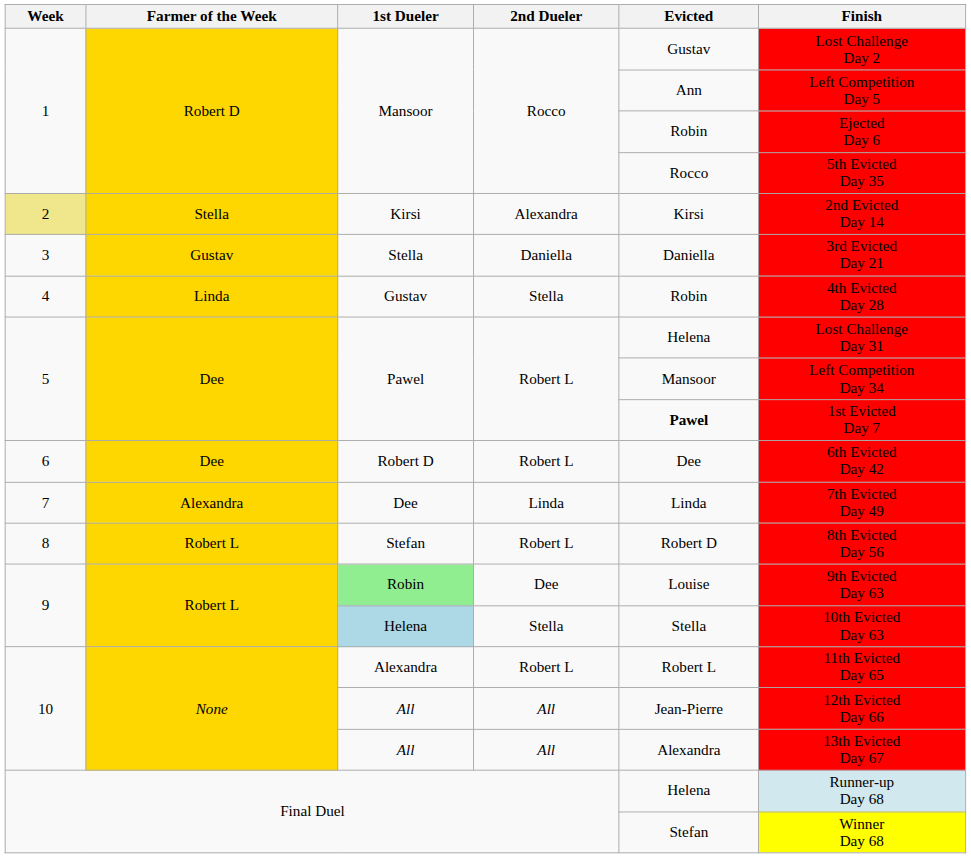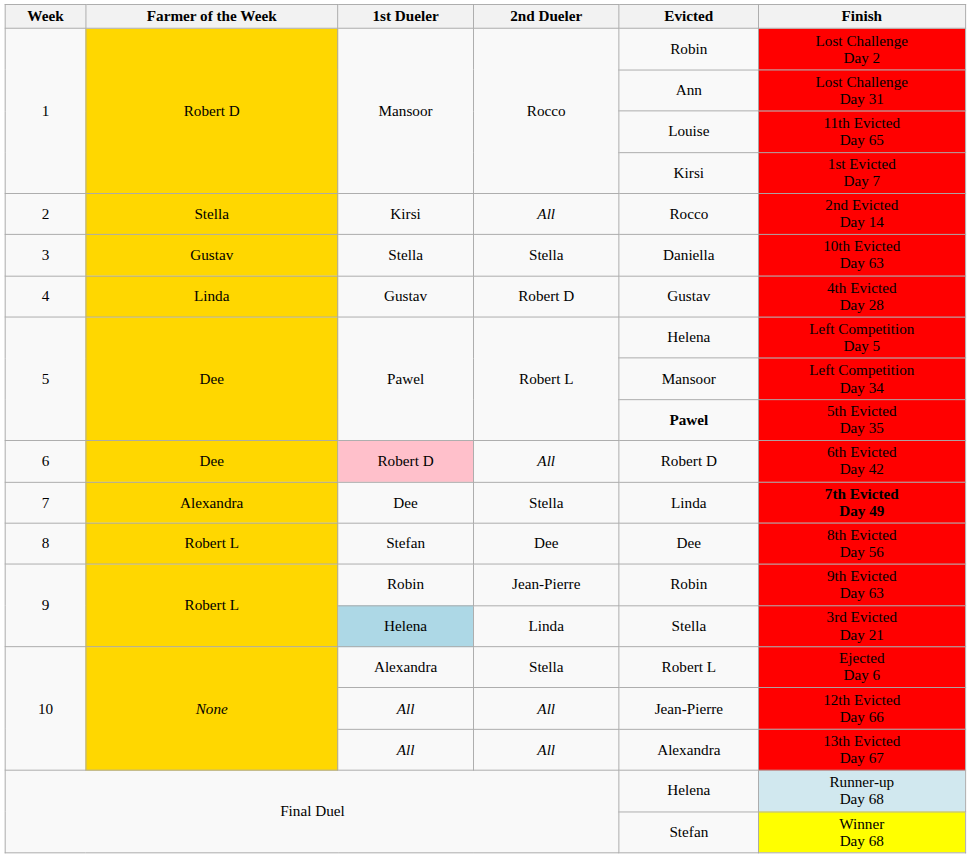(689, 49) Gustav -> (689, 49) Robin
(862, 90) Left Competition Day 5 -> (862, 90) Lost Challenge Day 31
(689, 131) Robin -> (689, 131) Louise
(862, 131) Ejected Day 6 -> (862, 131) 11th Evicted Day 65
(689, 172) Rocco -> (689, 172) Kirsi
(862, 172) 5th Evicted Day 35 -> (862, 172) 1st Evicted Day 7
(46, 214) khaki background -> (46, 214) no background
(546, 214) Alexandra -> (546, 214) All
(689, 214) Kirsi -> (689, 214) Rocco
(546, 255) Daniella -> (546, 255) Stella
(862, 255) 3rd Evicted Day 21 -> (862, 255) 10th Evicted Day 63
(546, 296) Stella -> (546, 296) Robert D
(689, 296) Robin -> (689, 296) Gustav
(862, 337) Lost Challenge Day 31 -> (862, 337) Left Competition Day 5
(862, 420) 1st Evicted Day 7 -> (862, 420) 5th Evicted Day 35
(406, 461) no background -> (406, 461) pink background
(546, 461) Robert L -> (546, 461) All
(689, 461) Dee -> (689, 461) Robert D
(546, 502) Linda -> (546, 502) Stella
(862, 502) normal -> (862, 502) bold
(546, 543) Robert L -> (546, 543) Dee
(689, 543) Robert D -> (689, 543) Dee
(406, 584) lightgreen background -> (406, 584) no background
(546, 584) Dee -> (546, 584) Jean-Pierre
(689, 584) Louise -> (689, 584) Robin
(546, 626) Stella -> (546, 626) Linda
(862, 626) 10th Evicted Day 63 -> (862, 626) 3rd Evicted Day 21
(546, 667) Robert L -> (546, 667) Stella
(862, 667) 11th Evicted Day 65 -> (862, 667) Ejected Day 6
